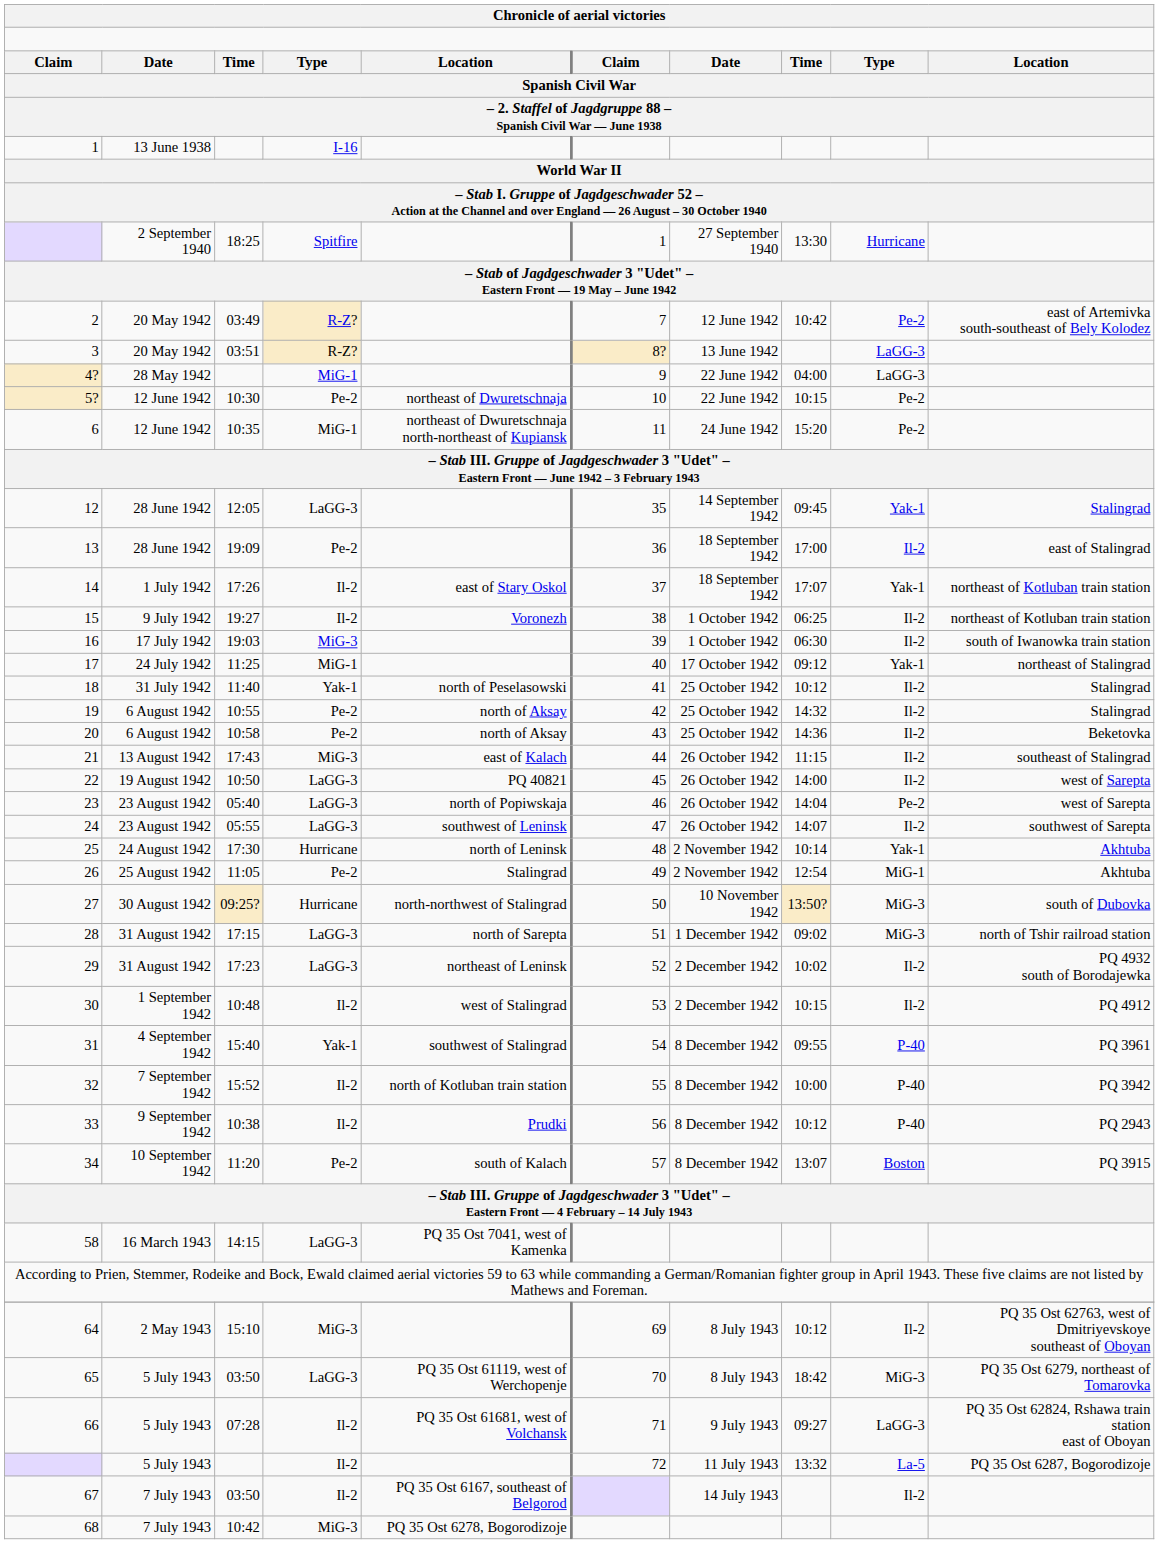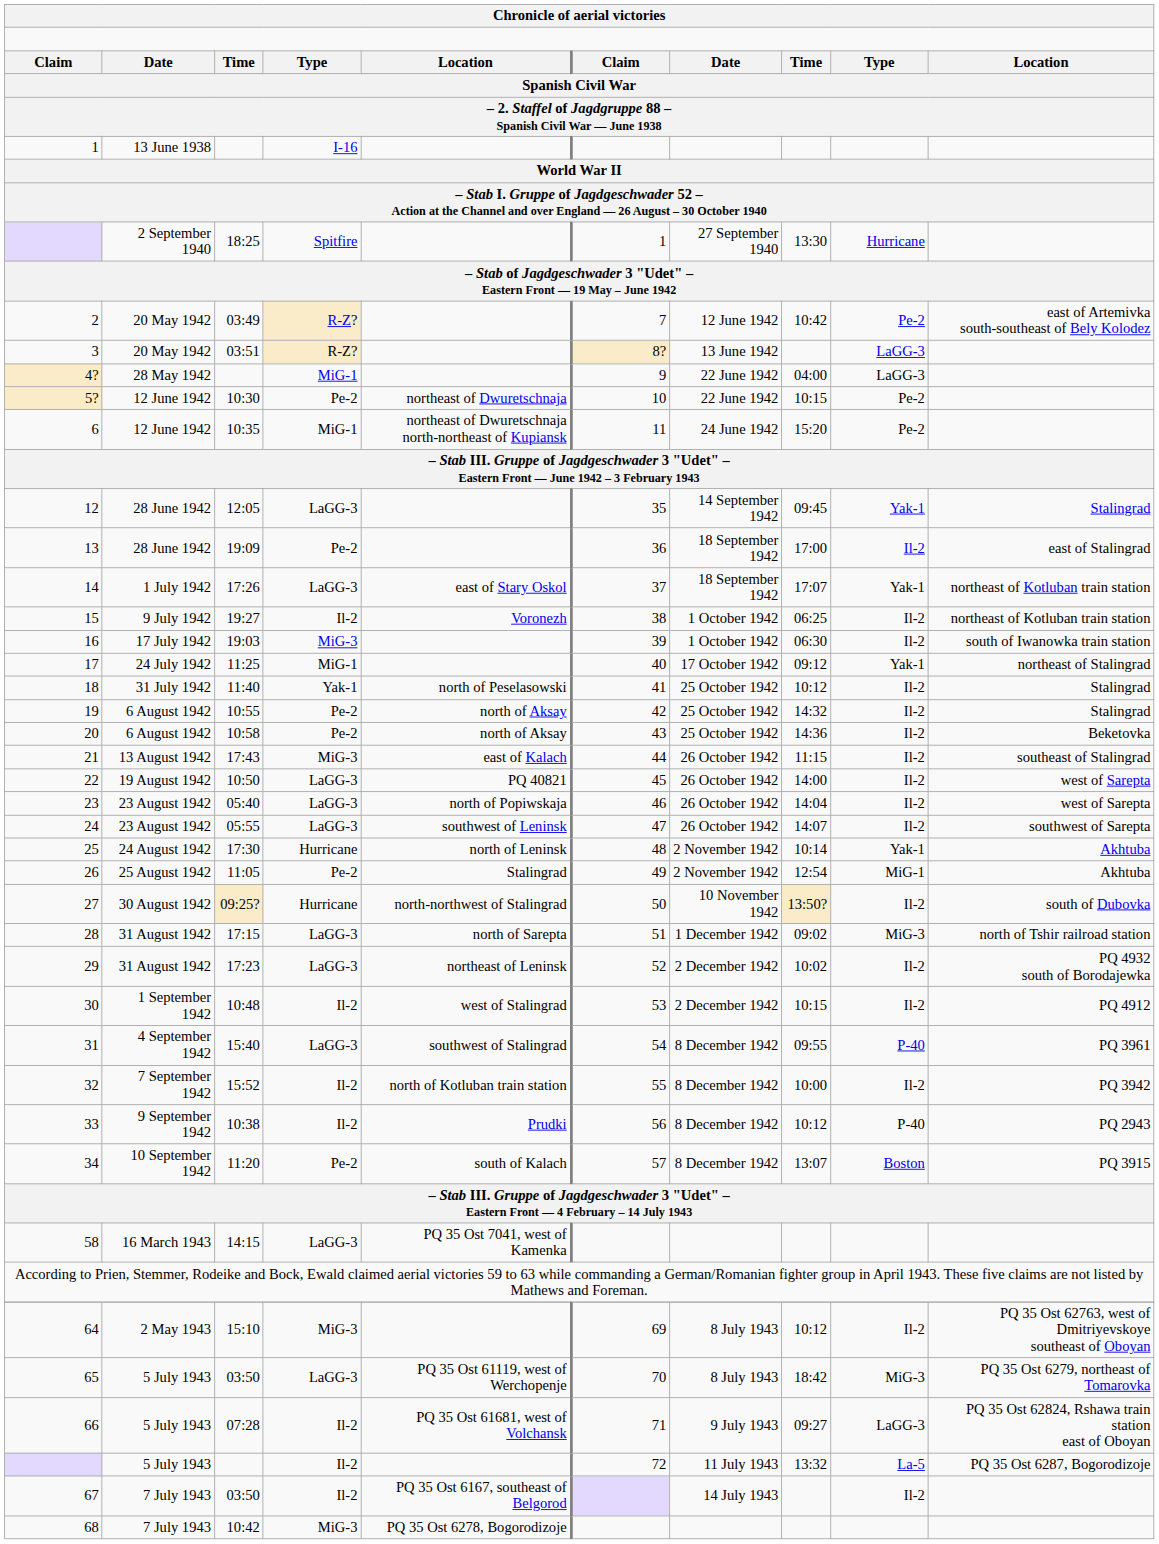(347, 587) Il-2 -> (333, 587) LaGG-3
(912, 803) Pe-2 -> (914, 803) Il-2
(905, 903) MiG-3 -> (914, 903) Il-2
(340, 1045) Yak-1 -> (333, 1045) LaGG-3
(911, 1084) P-40 -> (914, 1084) Il-2
